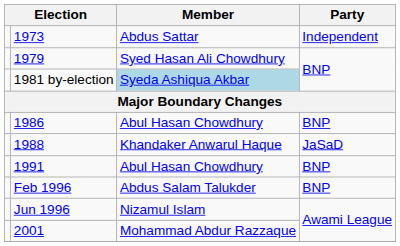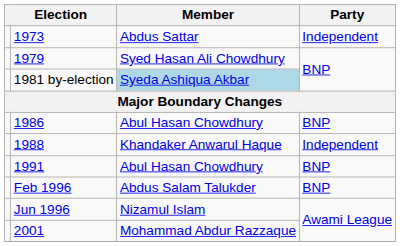(323, 144) JaSaD -> (340, 144) Independent
